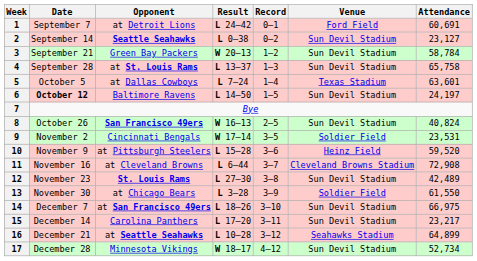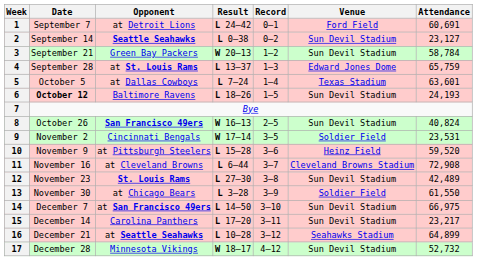(352, 67) Sun Devil Stadium -> (352, 67) Edward Jones Dome
(444, 67) 65,758 -> (444, 67) 65,759
(233, 95) L 14–50 -> (233, 95) L 18–26
(444, 95) 24,197 -> (444, 95) 24,193
(233, 207) L 18–26 -> (233, 207) L 14–50
(444, 249) 52,734 -> (444, 249) 52,732
